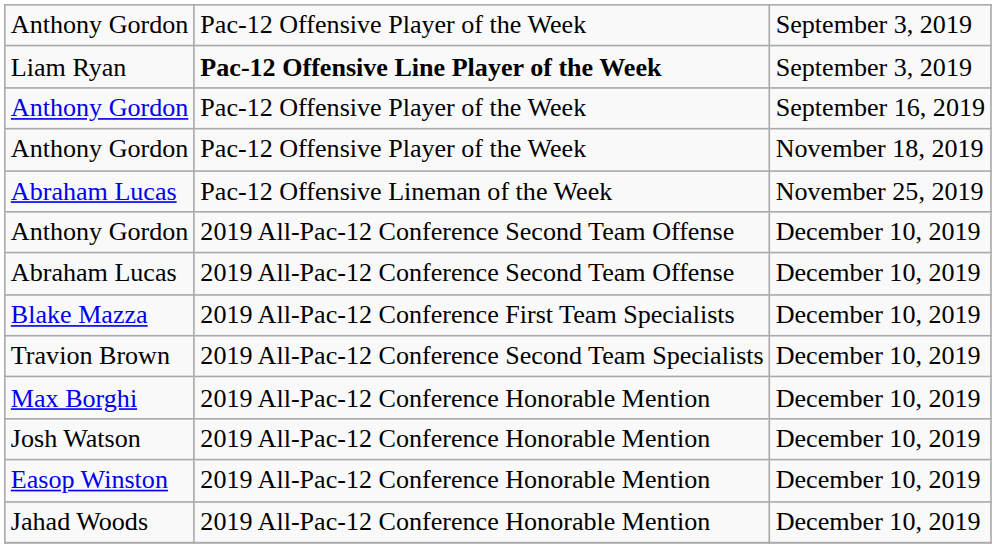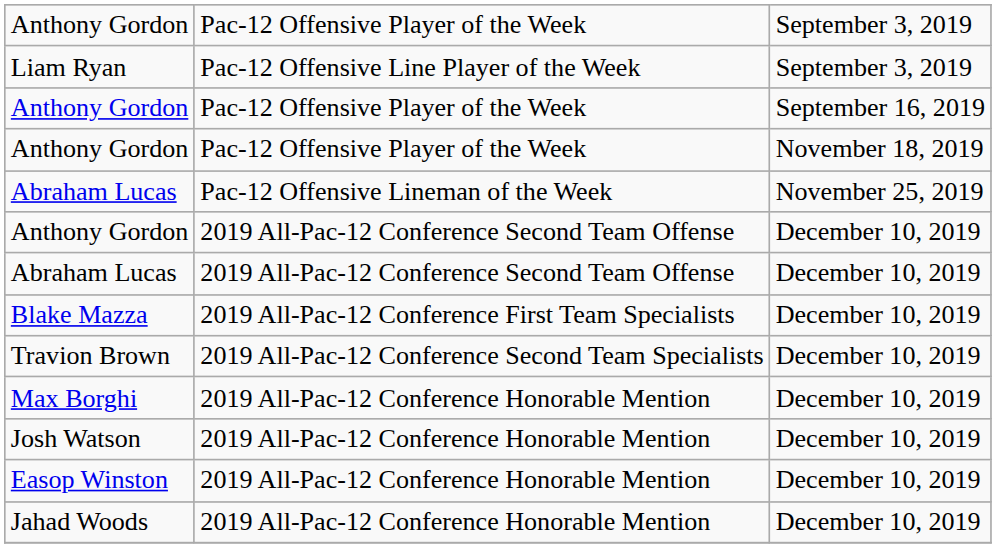(431, 66) bold -> (420, 66) normal
